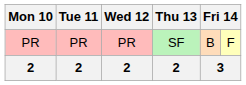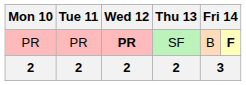(127, 42) normal -> (127, 42) bold
(231, 42) normal -> (231, 42) bold
